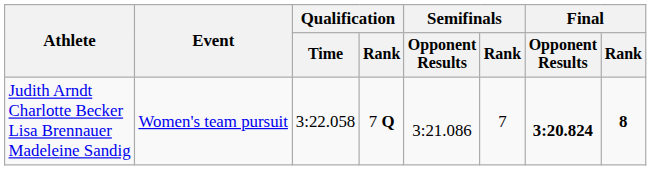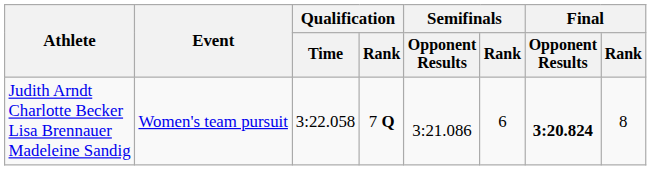(502, 121) 7 -> (502, 121) 6
(623, 121) bold -> (623, 121) normal
